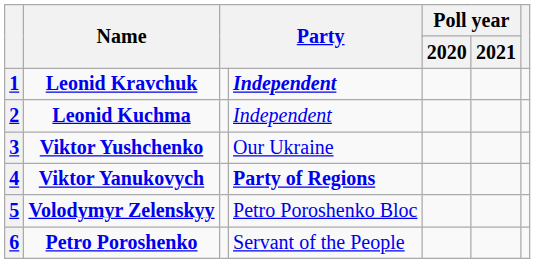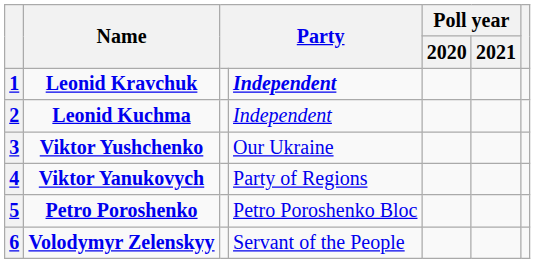(304, 178) bold -> (300, 178) normal
(122, 210) Volodymyr Zelenskyy -> (122, 210) Petro Poroshenko
(122, 242) Petro Poroshenko -> (122, 242) Volodymyr Zelenskyy
